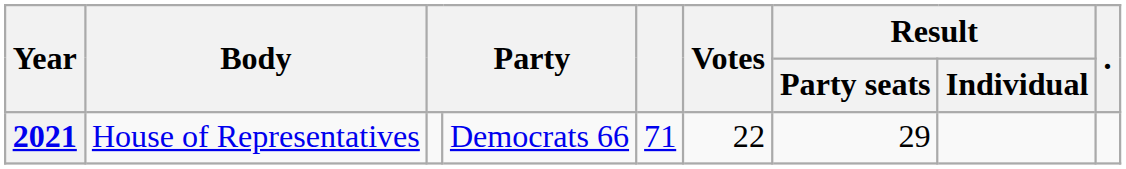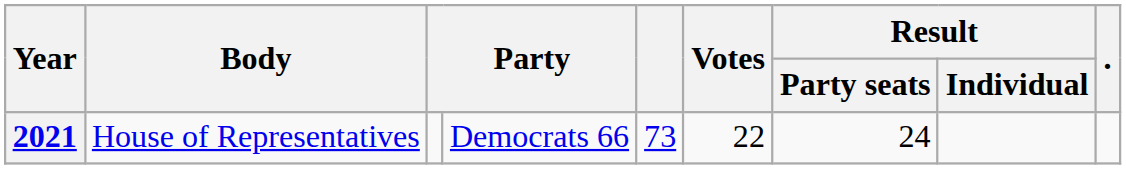(660, 137) 71 -> (660, 137) 73
(915, 137) 29 -> (915, 137) 24
